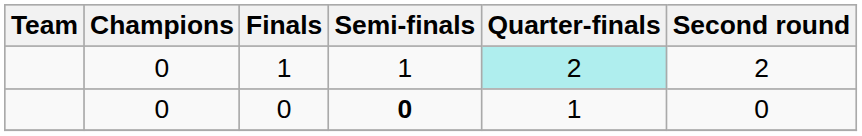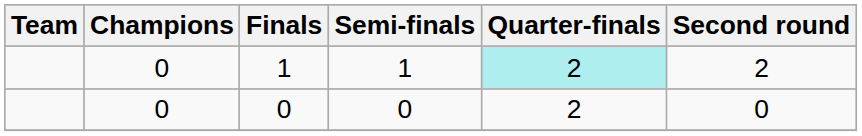(405, 109) bold -> (405, 109) normal
(574, 109) 1 -> (574, 109) 2
